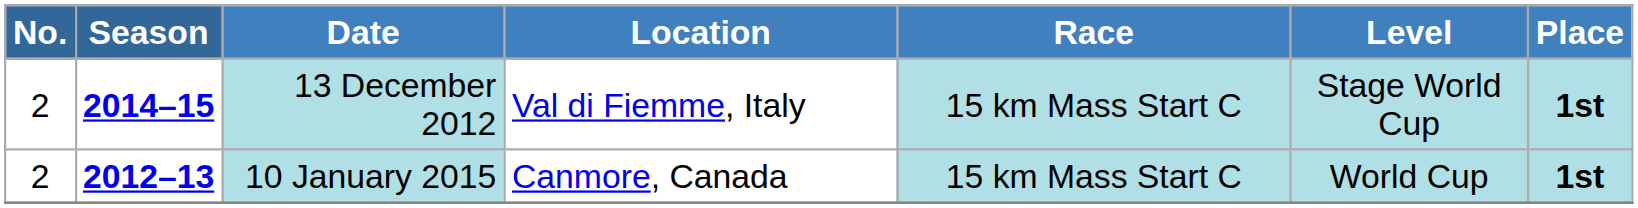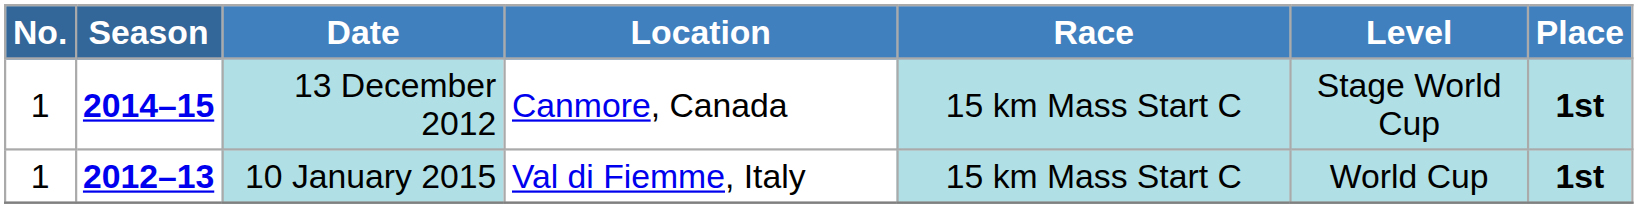(40, 104) 2 -> (40, 104) 1
(659, 104) Val di Fiemme, Italy -> (650, 104) Canmore, Canada
(40, 177) 2 -> (40, 177) 1
(650, 177) Canmore, Canada -> (659, 177) Val di Fiemme, Italy
